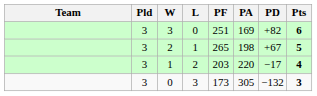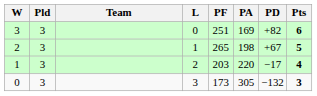columns swapped: (68, 13) <-> (170, 13)
